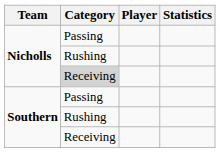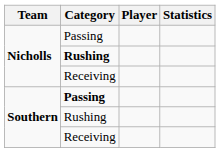(85, 56) normal -> (87, 56) bold
(90, 76) lightgrey background -> (90, 76) no background
(83, 96) normal -> (84, 96) bold
